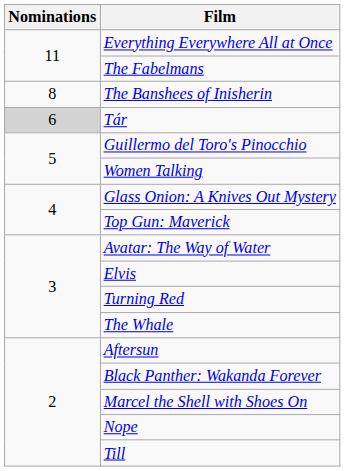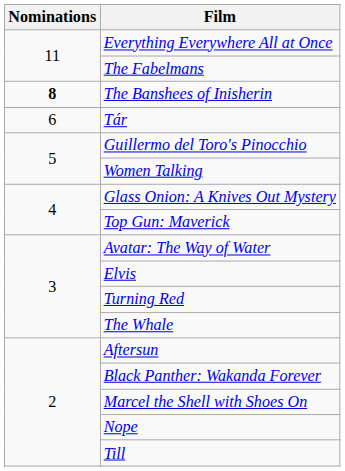(52, 94) normal -> (52, 94) bold
(52, 119) lightgrey background -> (52, 119) no background
